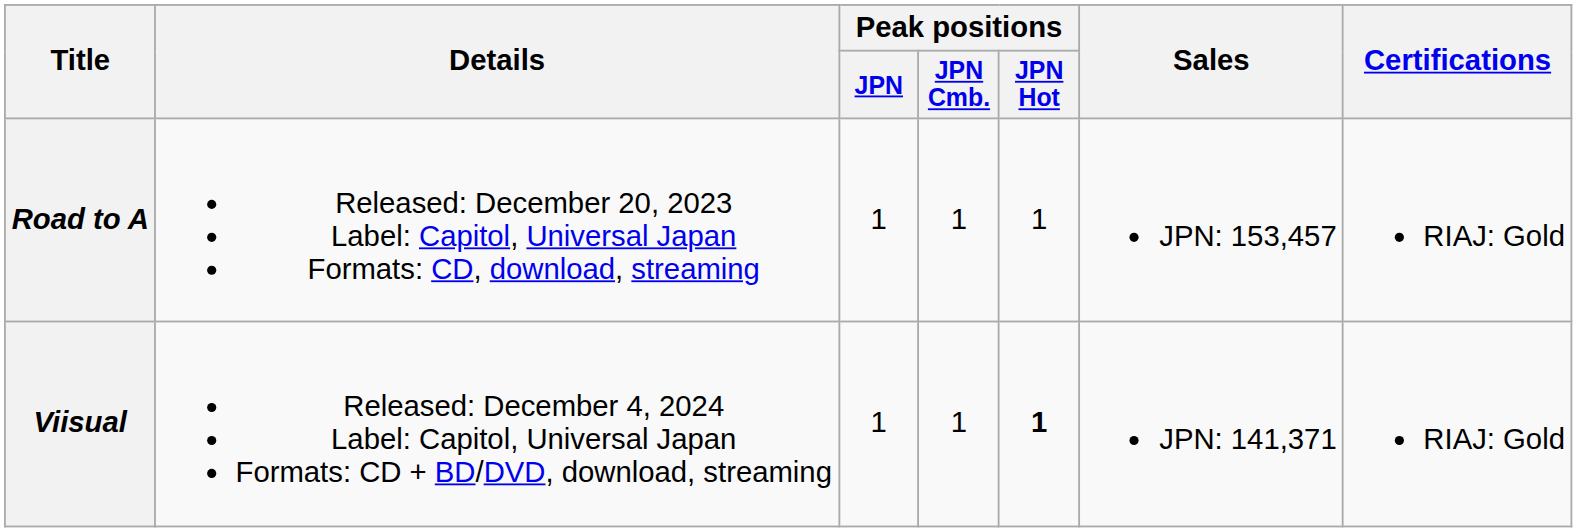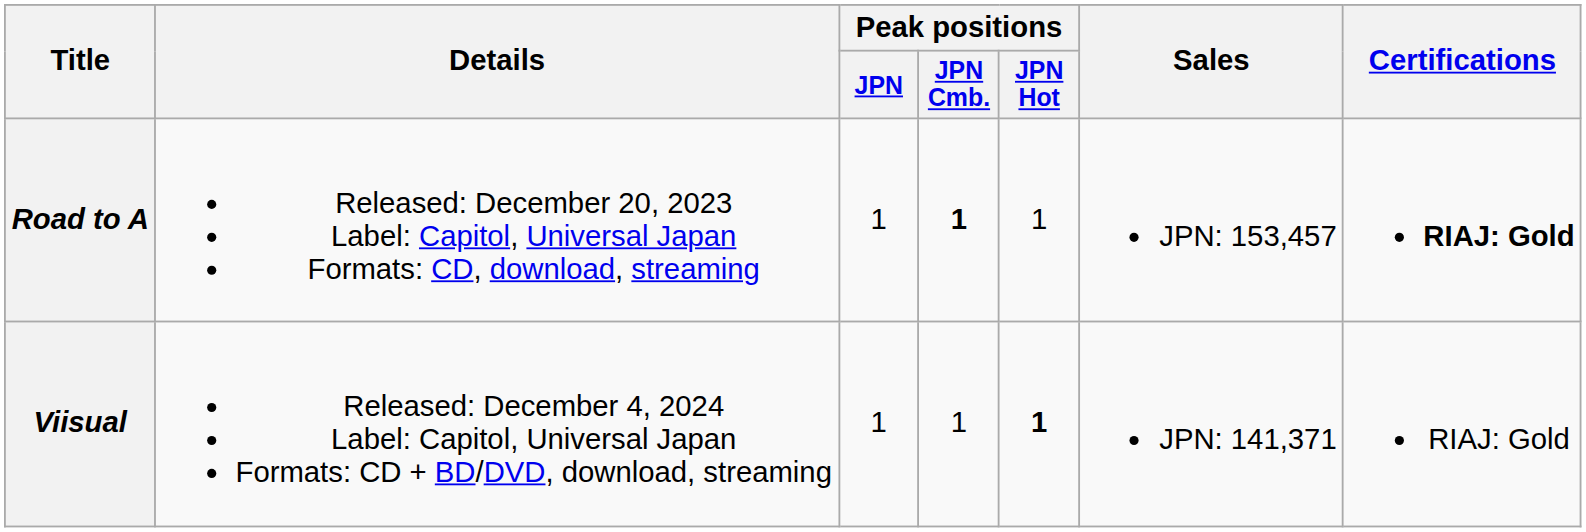(959, 219) normal -> (959, 219) bold
(1458, 236) normal -> (1462, 236) bold
